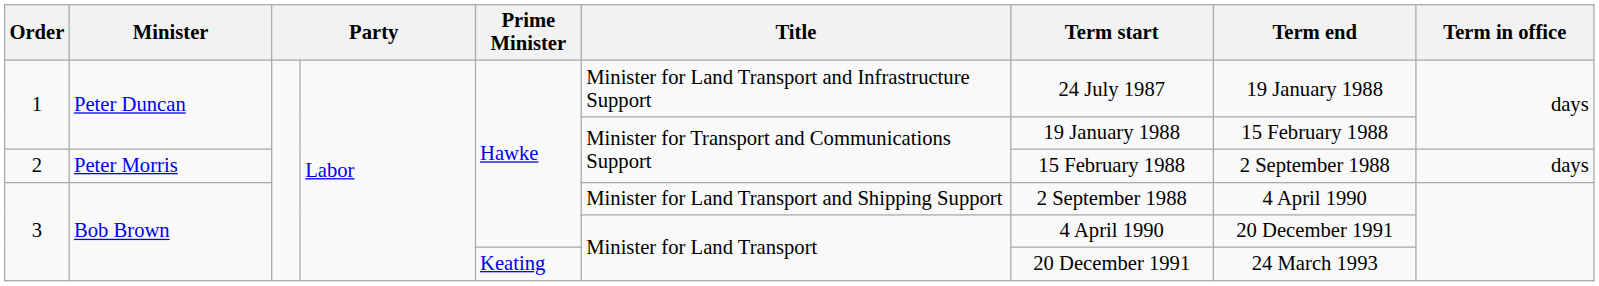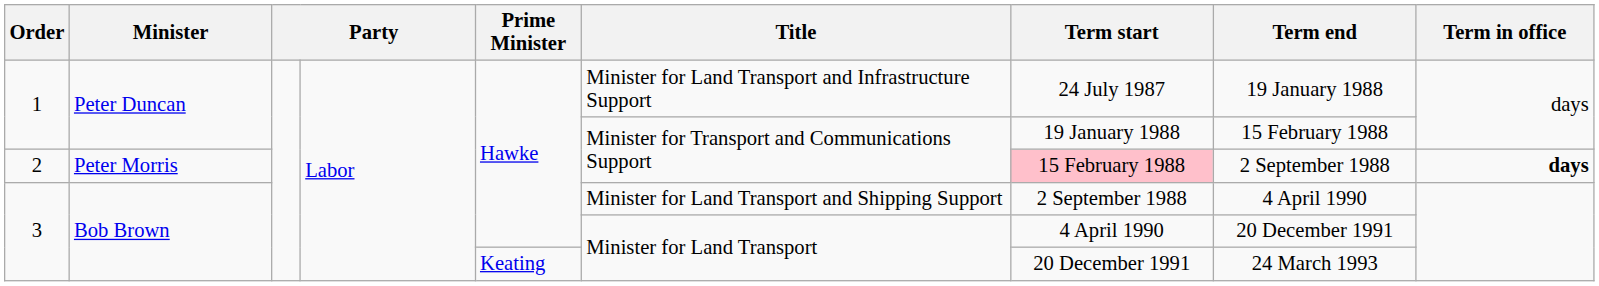(1112, 165) no background -> (1112, 165) pink background
(1570, 165) normal -> (1569, 165) bold
